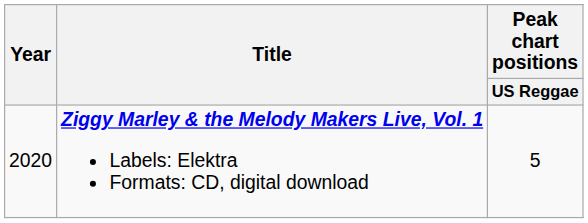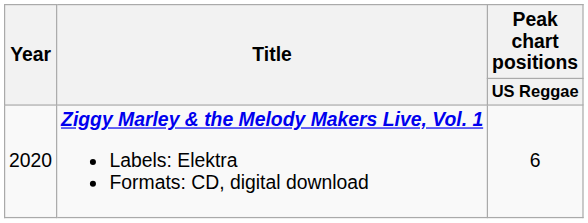(535, 161) 5 -> (535, 161) 6
